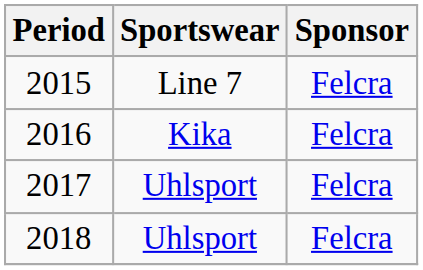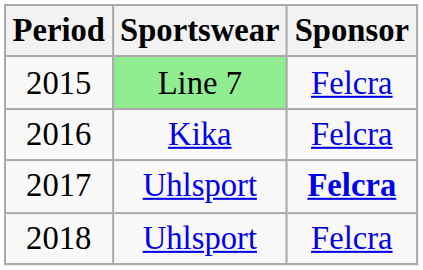(200, 82) no background -> (200, 82) lightgreen background
(352, 185) normal -> (352, 185) bold
